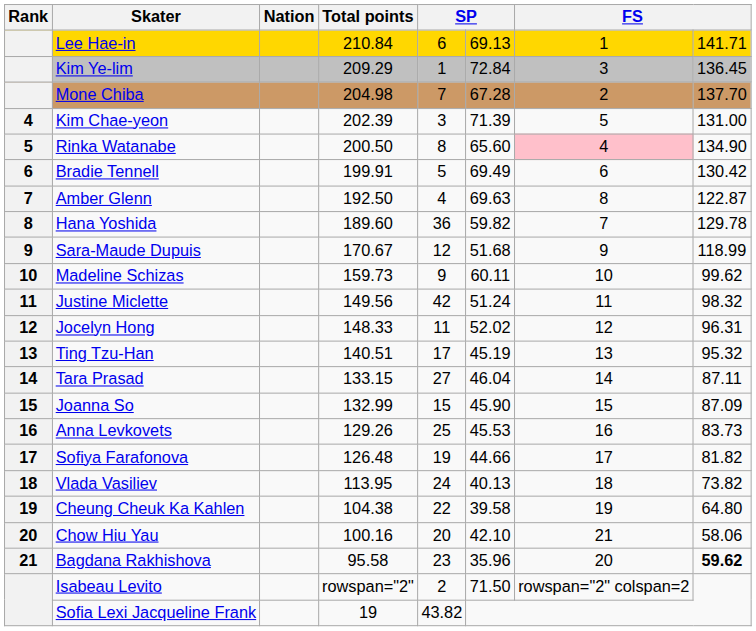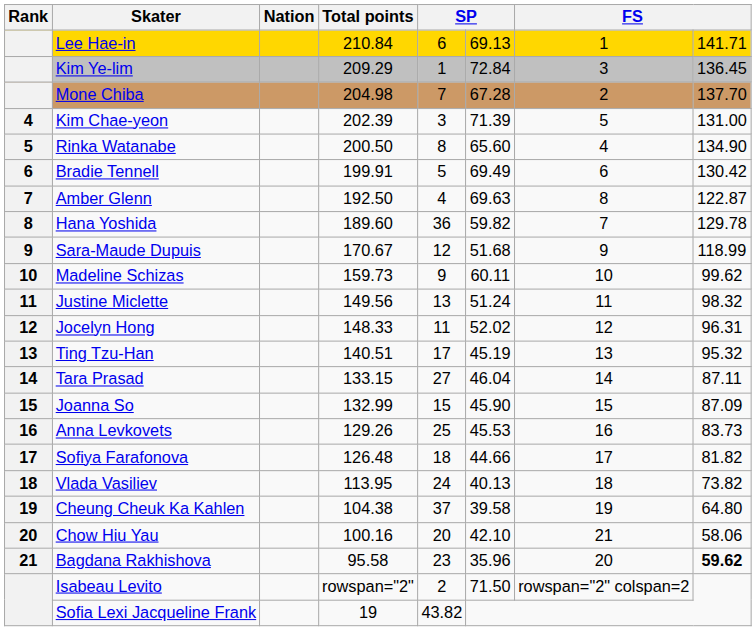(604, 146) pink background -> (604, 146) no background
(442, 302) 42 -> (442, 302) 13
(442, 457) 19 -> (442, 457) 18
(442, 509) 22 -> (442, 509) 37
